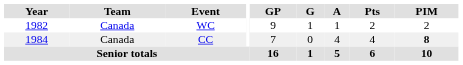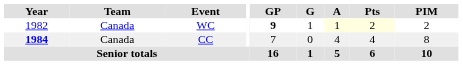(273, 25) normal -> (273, 25) bold
(337, 25) no background -> (337, 25) lightyellow background
(372, 25) no background -> (372, 25) lightyellow background
(37, 39) normal -> (37, 39) bold
(427, 39) bold -> (427, 39) normal
